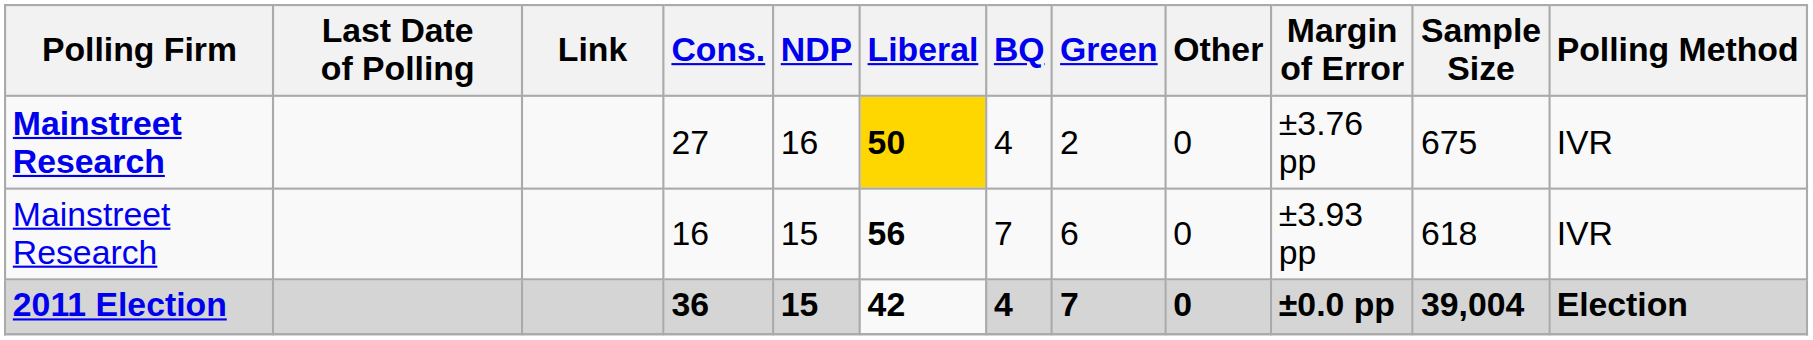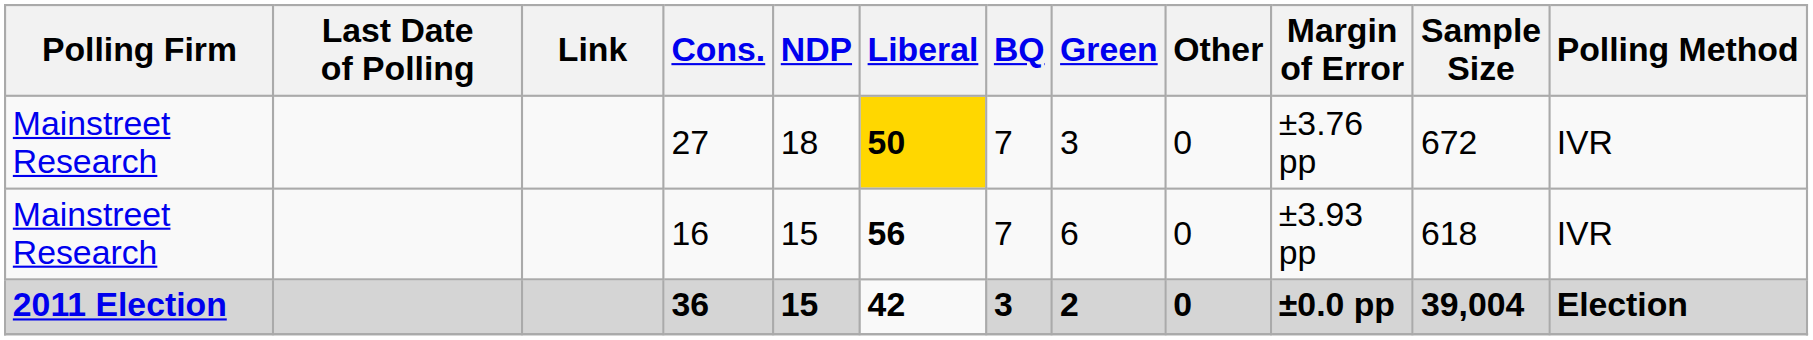(97, 141) bold -> (92, 141) normal
(800, 141) 16 -> (800, 141) 18
(1003, 141) 4 -> (1003, 141) 7
(1069, 141) 2 -> (1069, 141) 3
(1449, 141) 675 -> (1449, 141) 672
(1003, 305) 4 -> (1003, 305) 3
(1069, 305) 7 -> (1069, 305) 2
